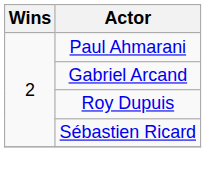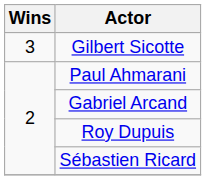+ row: (128, 47)
